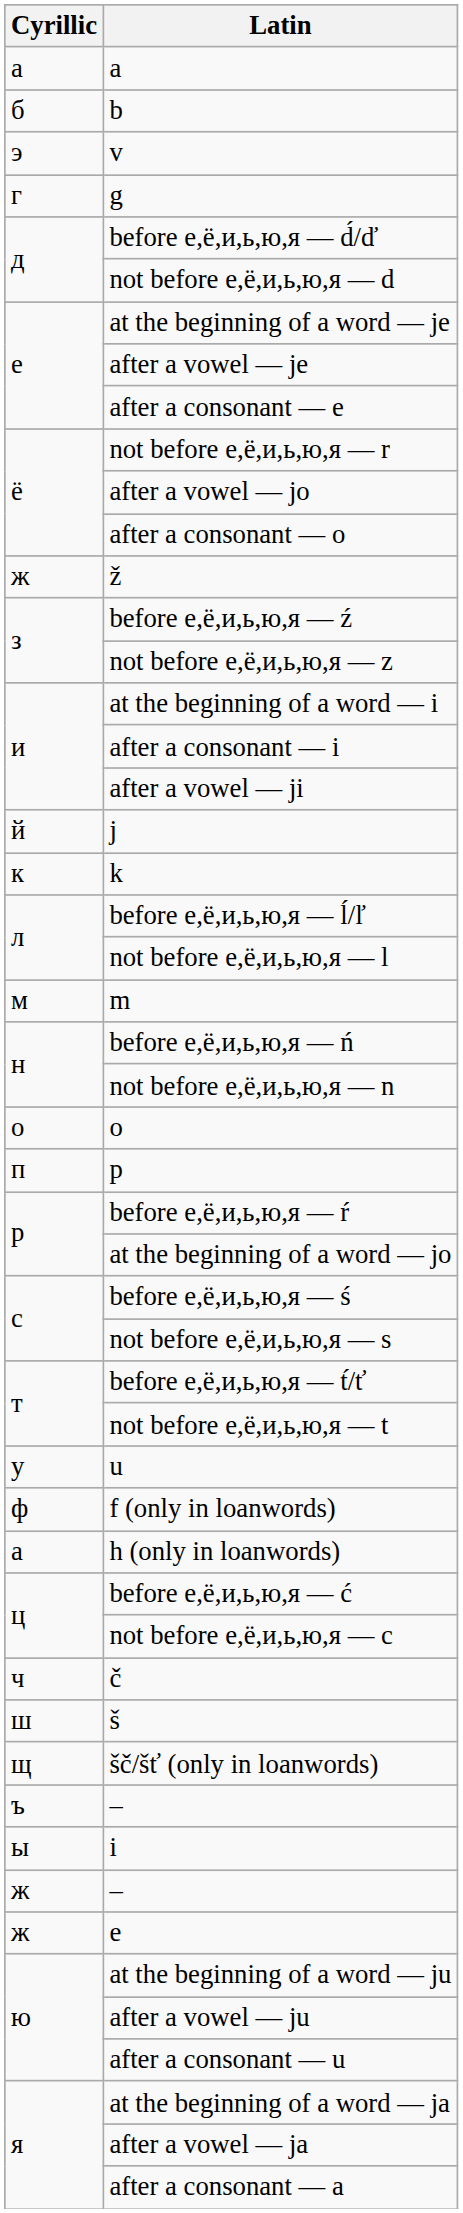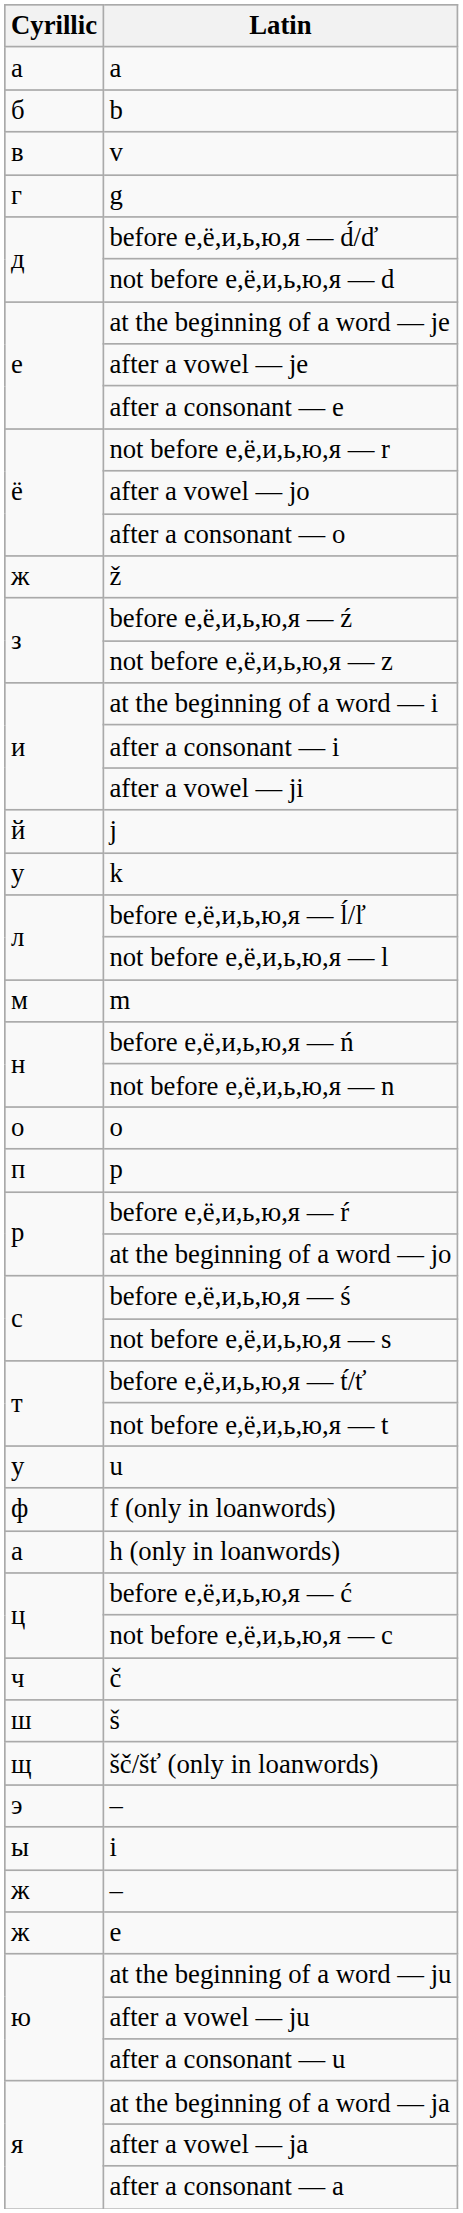(17, 152) э -> (17, 152) в
(17, 873) к -> (18, 873) у
(18, 1805) ъ -> (17, 1805) э
